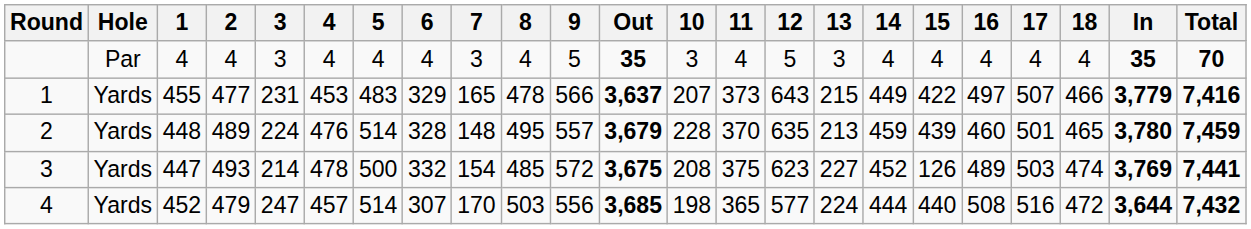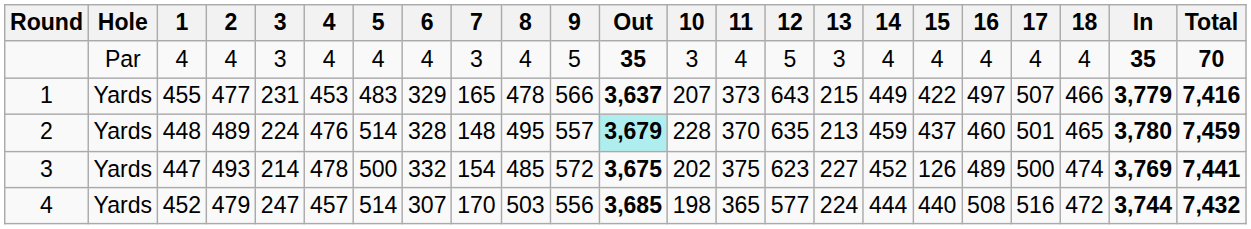(633, 132) no background -> (633, 132) paleturquoise background
(937, 132) 439 -> (937, 132) 437
(692, 168) 208 -> (692, 168) 202
(1035, 168) 503 -> (1035, 168) 500
(1143, 205) 3,644 -> (1143, 205) 3,744
